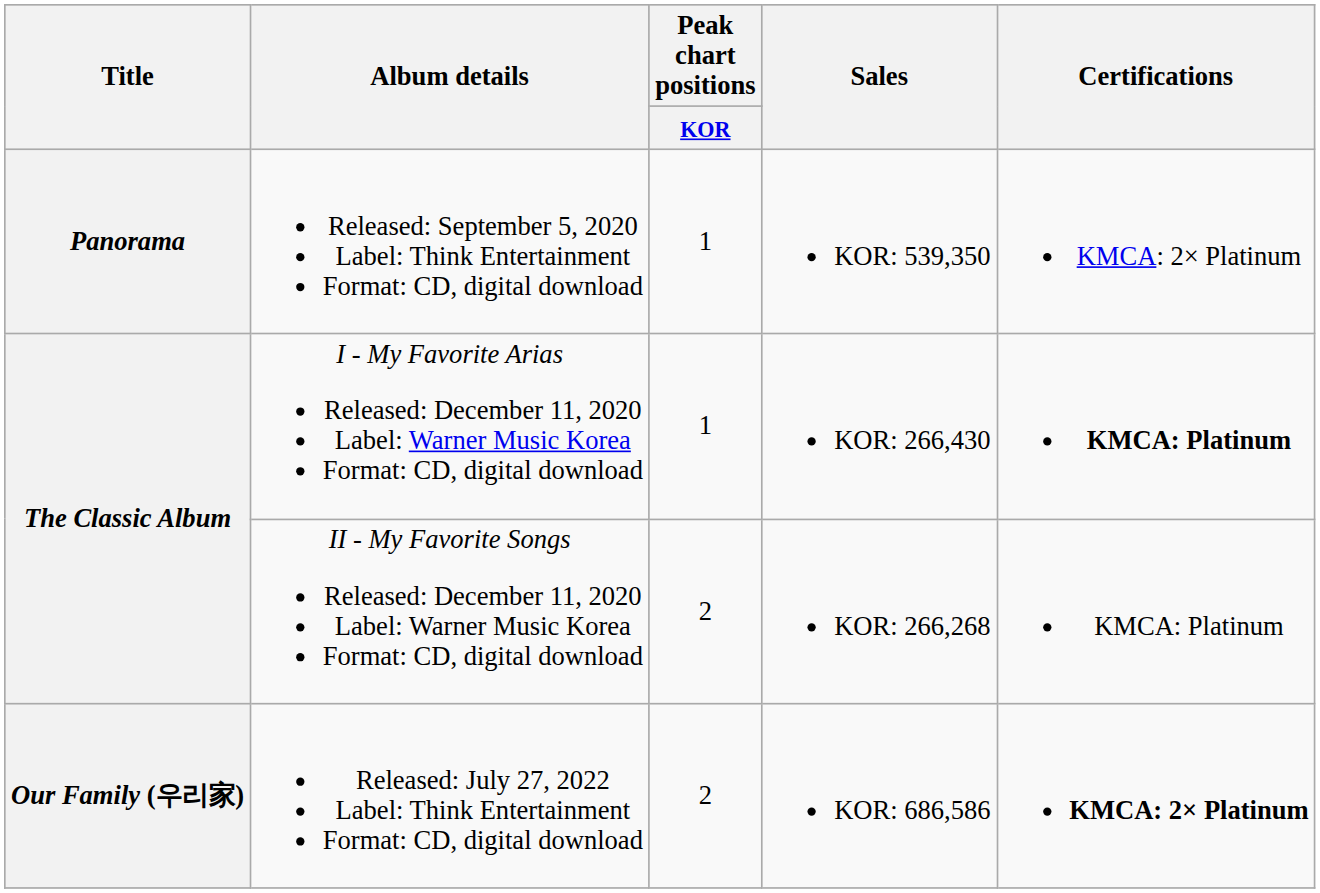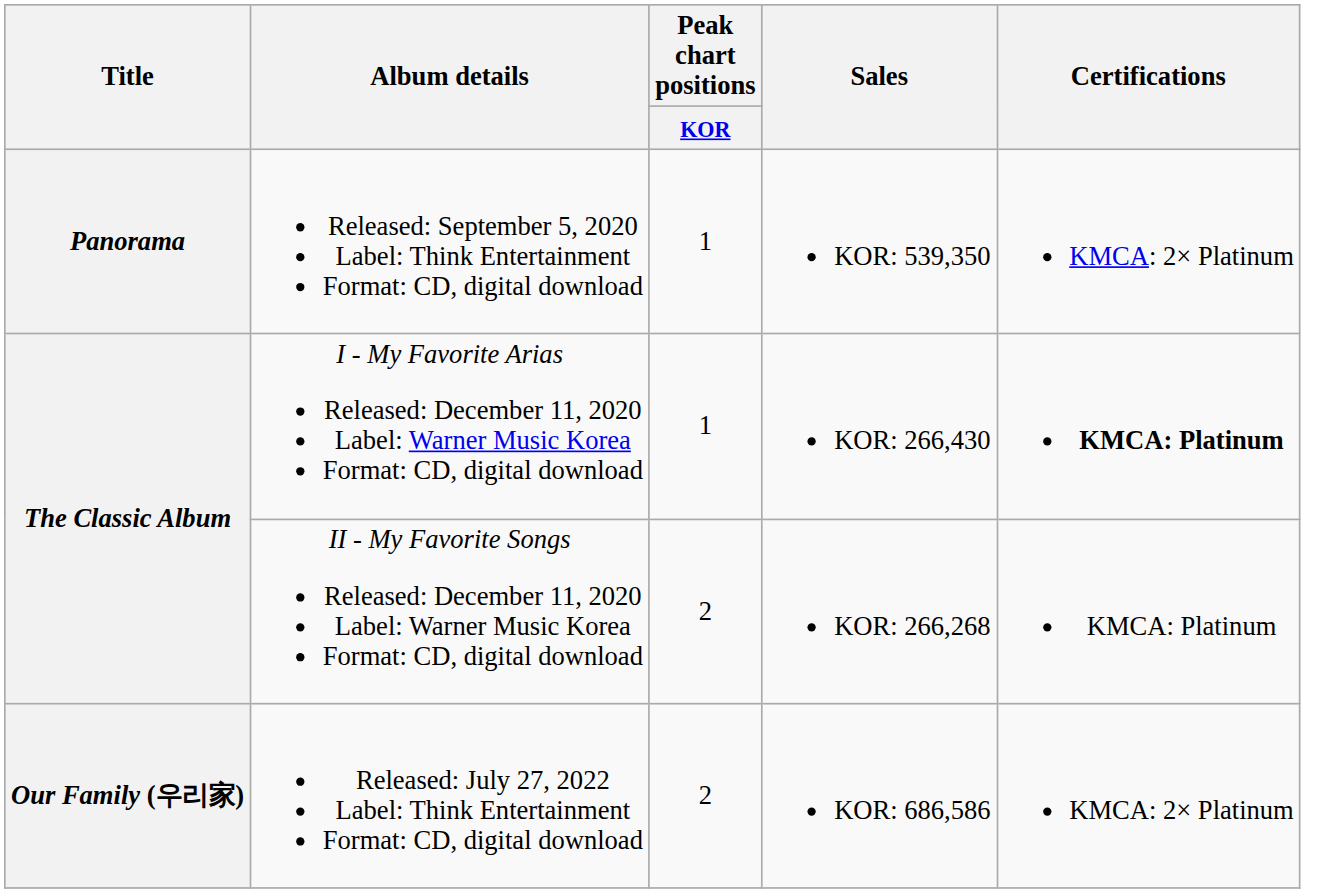(1156, 811) bold -> (1148, 811) normal
